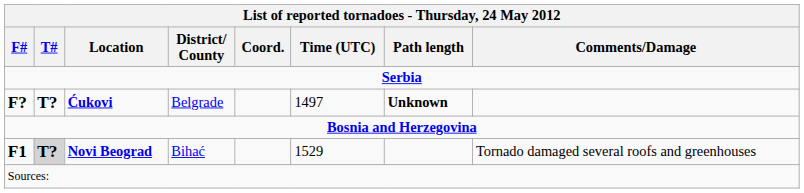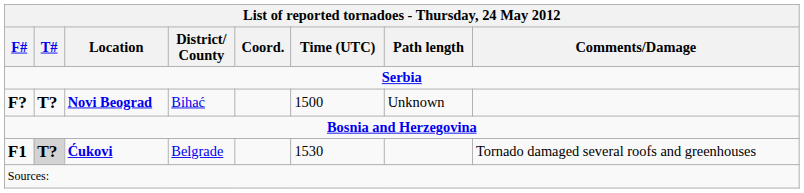(90, 102) Ćukovi -> (110, 102) Novi Beograd
(197, 102) Belgrade -> (188, 102) Bihać
(309, 102) 1497 -> (309, 102) 1500
(418, 102) bold -> (416, 102) normal
(110, 151) Novi Beograd -> (90, 151) Ćukovi
(188, 151) Bihać -> (197, 151) Belgrade
(309, 151) 1529 -> (309, 151) 1530
